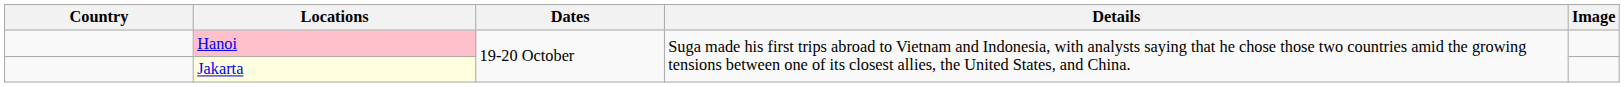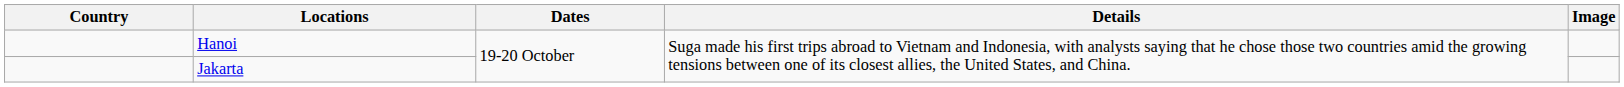(217, 43) pink background -> (217, 43) no background
(220, 69) lightyellow background -> (220, 69) no background
